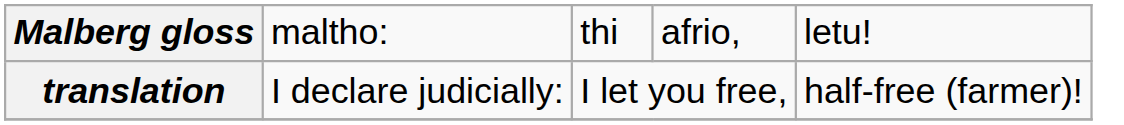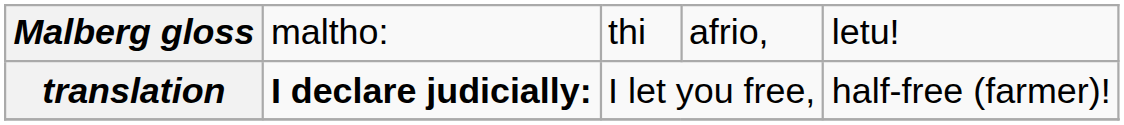(417, 89) normal -> (431, 89) bold
